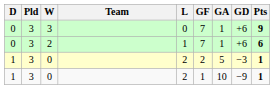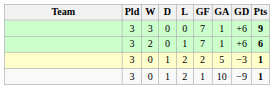columns swapped: (117, 12) <-> (13, 12)
